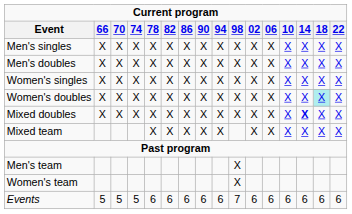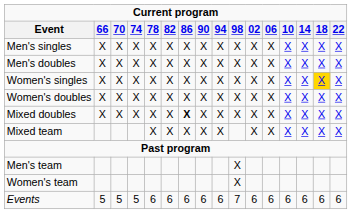(322, 81) no background -> (322, 81) gold background
(322, 98) paleturquoise background -> (322, 98) no background
(187, 115) normal -> (187, 115) bold
(305, 115) bold -> (305, 115) normal
